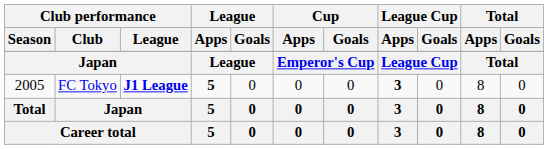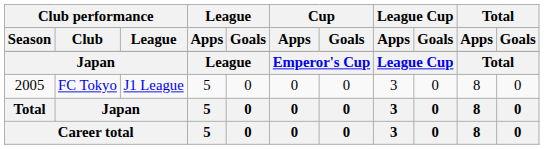(156, 86) bold -> (154, 86) normal
(211, 86) bold -> (207, 86) normal
(398, 86) bold -> (394, 86) normal
